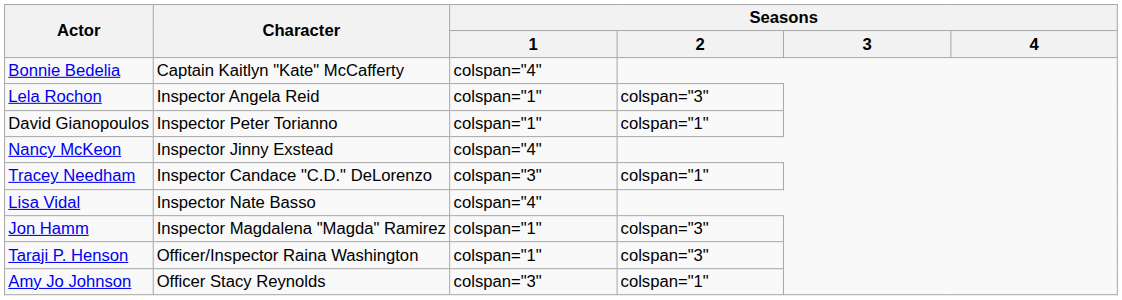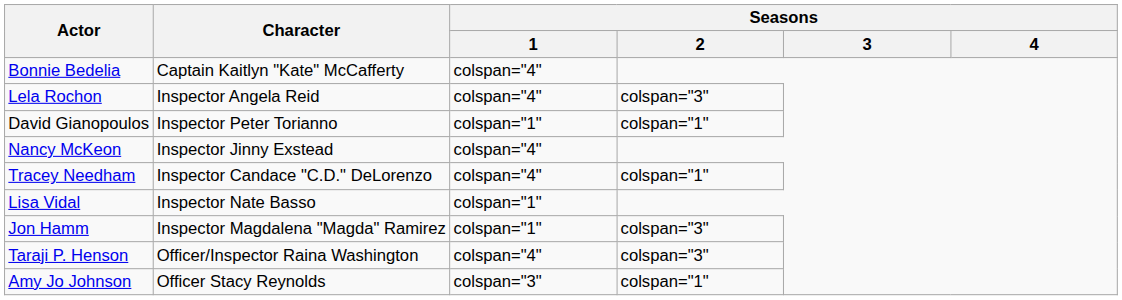(498, 96) colspan="1" -> (498, 96) colspan="4"
(498, 176) colspan="3" -> (498, 176) colspan="4"
(498, 202) colspan="4" -> (498, 202) colspan="1"
(498, 255) colspan="1" -> (498, 255) colspan="4"
